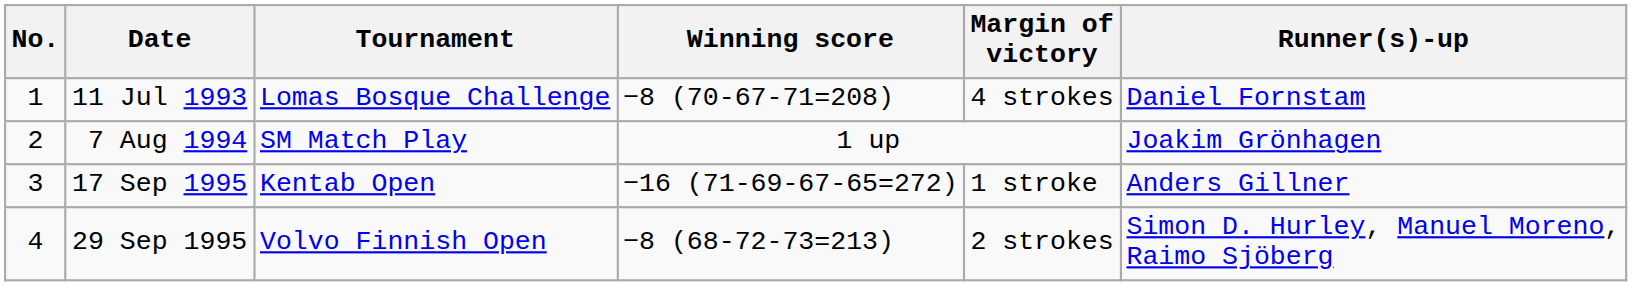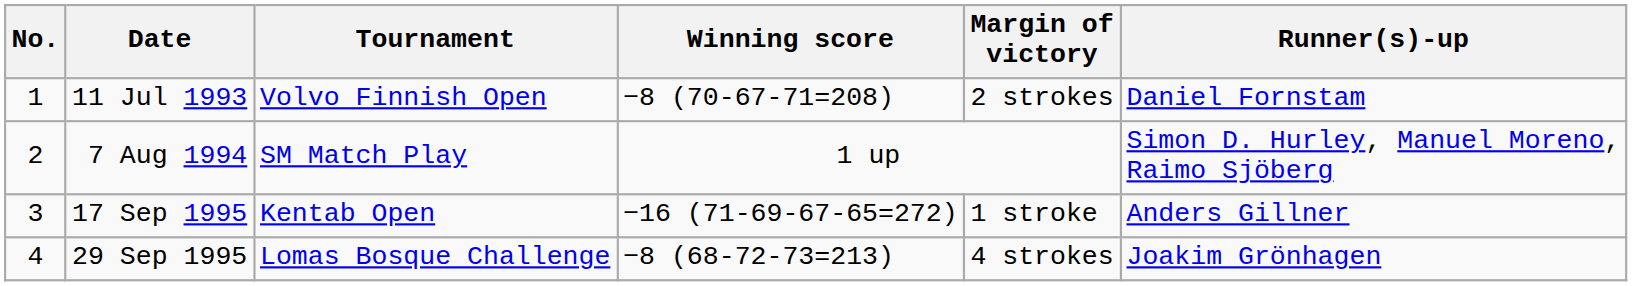(435, 100) Lomas Bosque Challenge -> (403, 100) Volvo Finnish Open
(1042, 100) 4 strokes -> (1042, 100) 2 strokes
(1254, 143) Joakim Grönhagen -> (1373, 158) Simon D. Hurley, Manuel Moreno, Raimo Sjöberg
(403, 243) Volvo Finnish Open -> (435, 259) Lomas Bosque Challenge
(1042, 243) 2 strokes -> (1042, 259) 4 strokes
(1373, 243) Simon D. Hurley, Manuel Moreno, Raimo Sjöberg -> (1254, 259) Joakim Grönhagen
